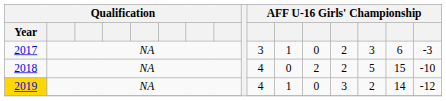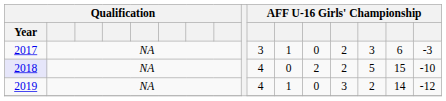(26, 68) no background -> (26, 68) lavender background
(26, 86) gold background -> (26, 86) no background
